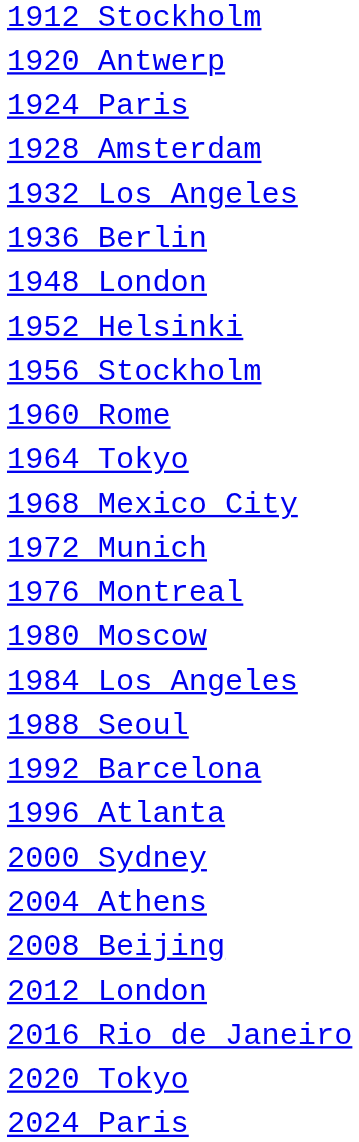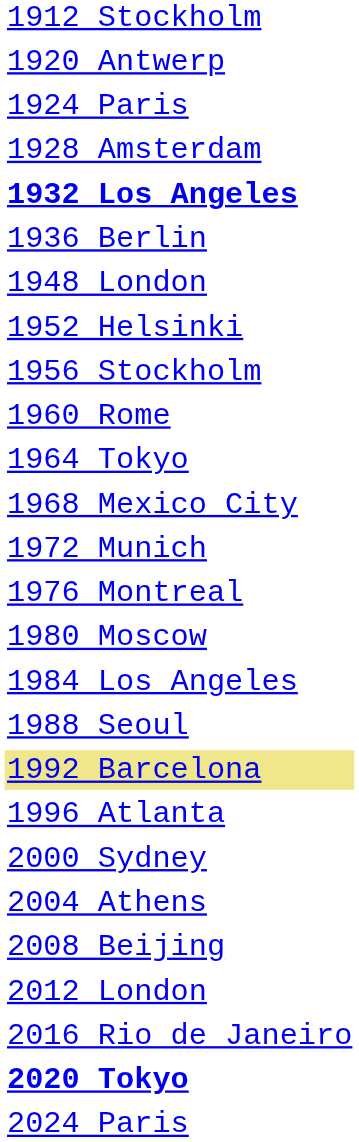(152, 195) normal -> (152, 195) bold
(134, 770) no background -> (134, 770) khaki background
(98, 1080) normal -> (98, 1080) bold
